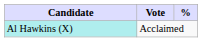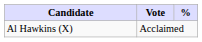(40, 28) paleturquoise background -> (40, 28) no background
